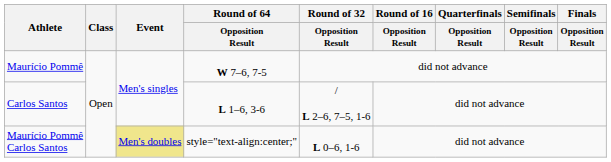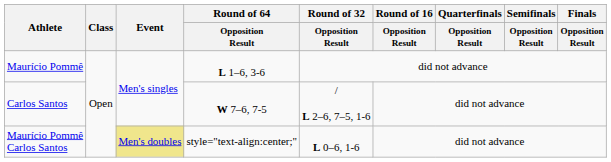(242, 73) W 7–6, 7-5 -> (242, 73) L 1–6, 3-6
(242, 110) L 1–6, 3-6 -> (242, 110) W 7–6, 7-5
